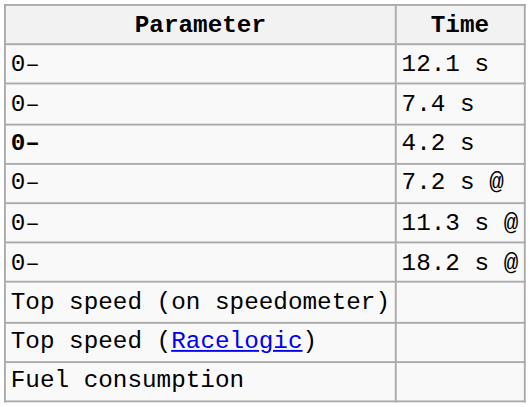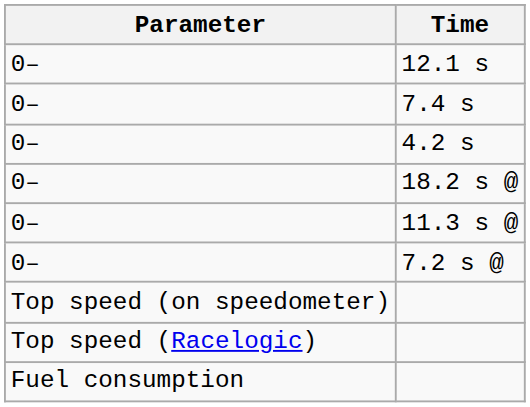(25, 144) bold -> (25, 144) normal
(453, 183) 7.2 s @ -> (460, 183) 18.2 s @
(460, 262) 18.2 s @ -> (453, 262) 7.2 s @
